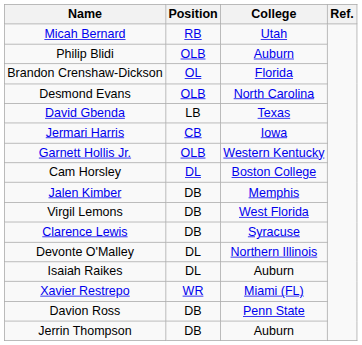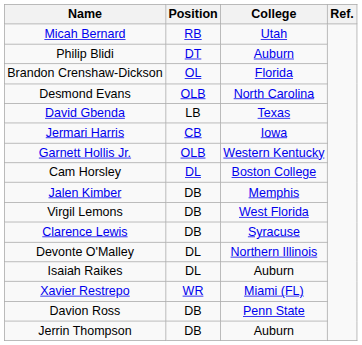(193, 53) OLB -> (193, 53) DT
